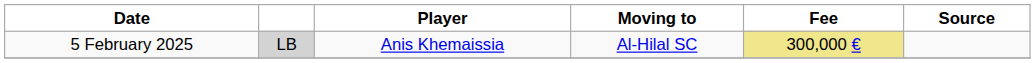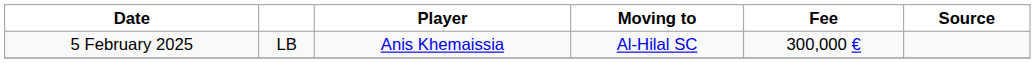(287, 45) lightgrey background -> (287, 45) no background
(824, 45) khaki background -> (824, 45) no background
